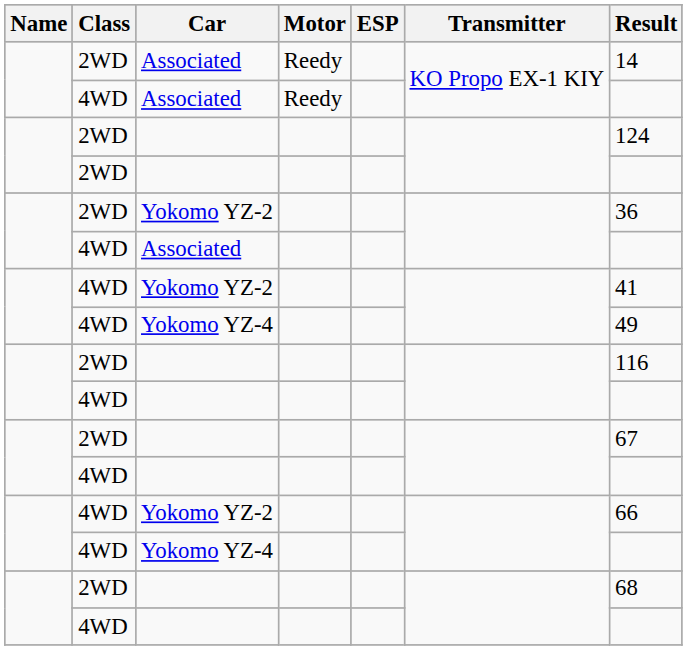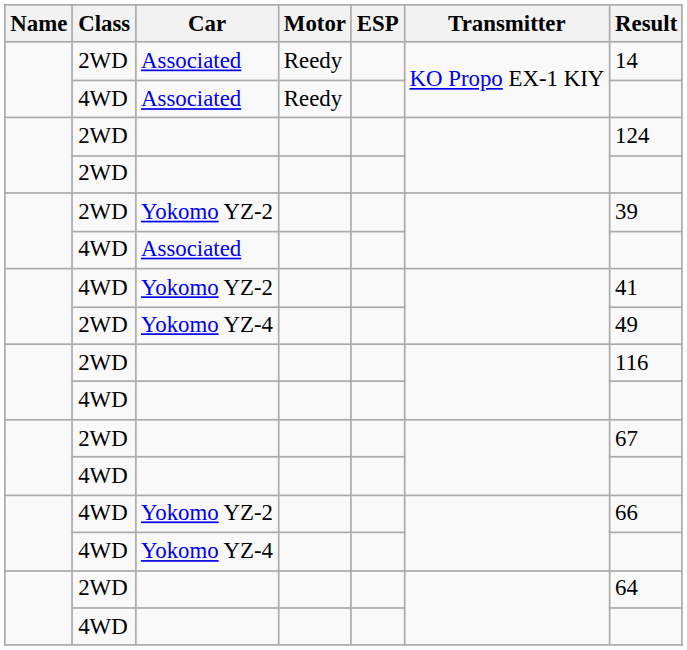(626, 211) 36 -> (626, 211) 39
(103, 324) 4WD -> (103, 324) 2WD
(626, 588) 68 -> (626, 588) 64
